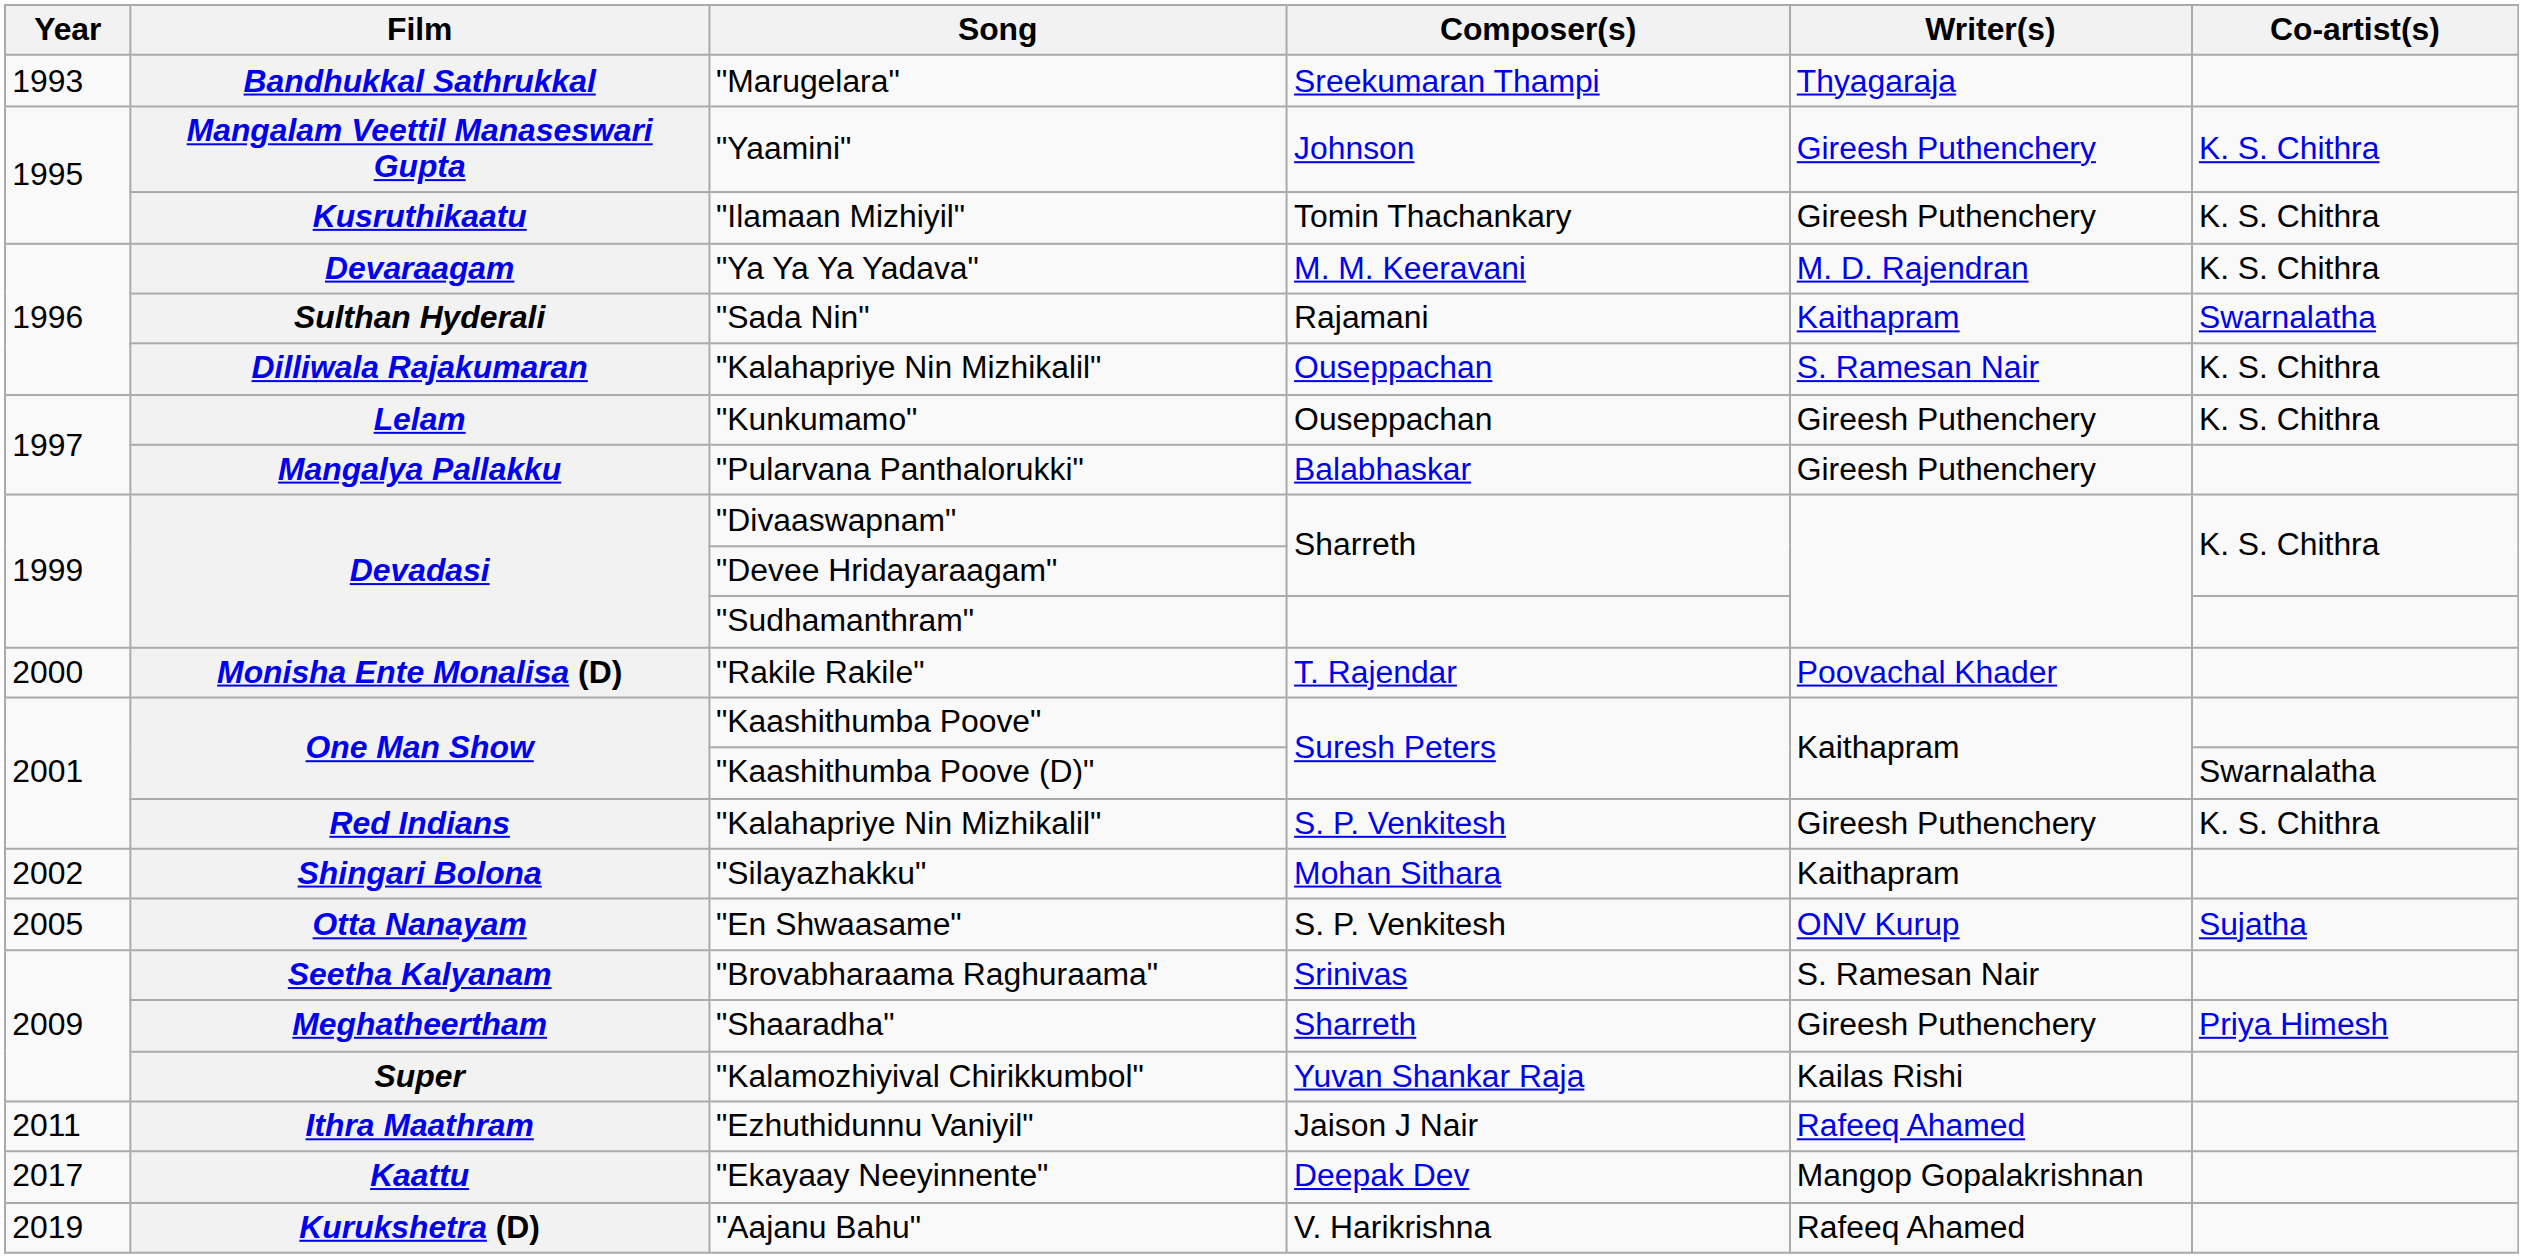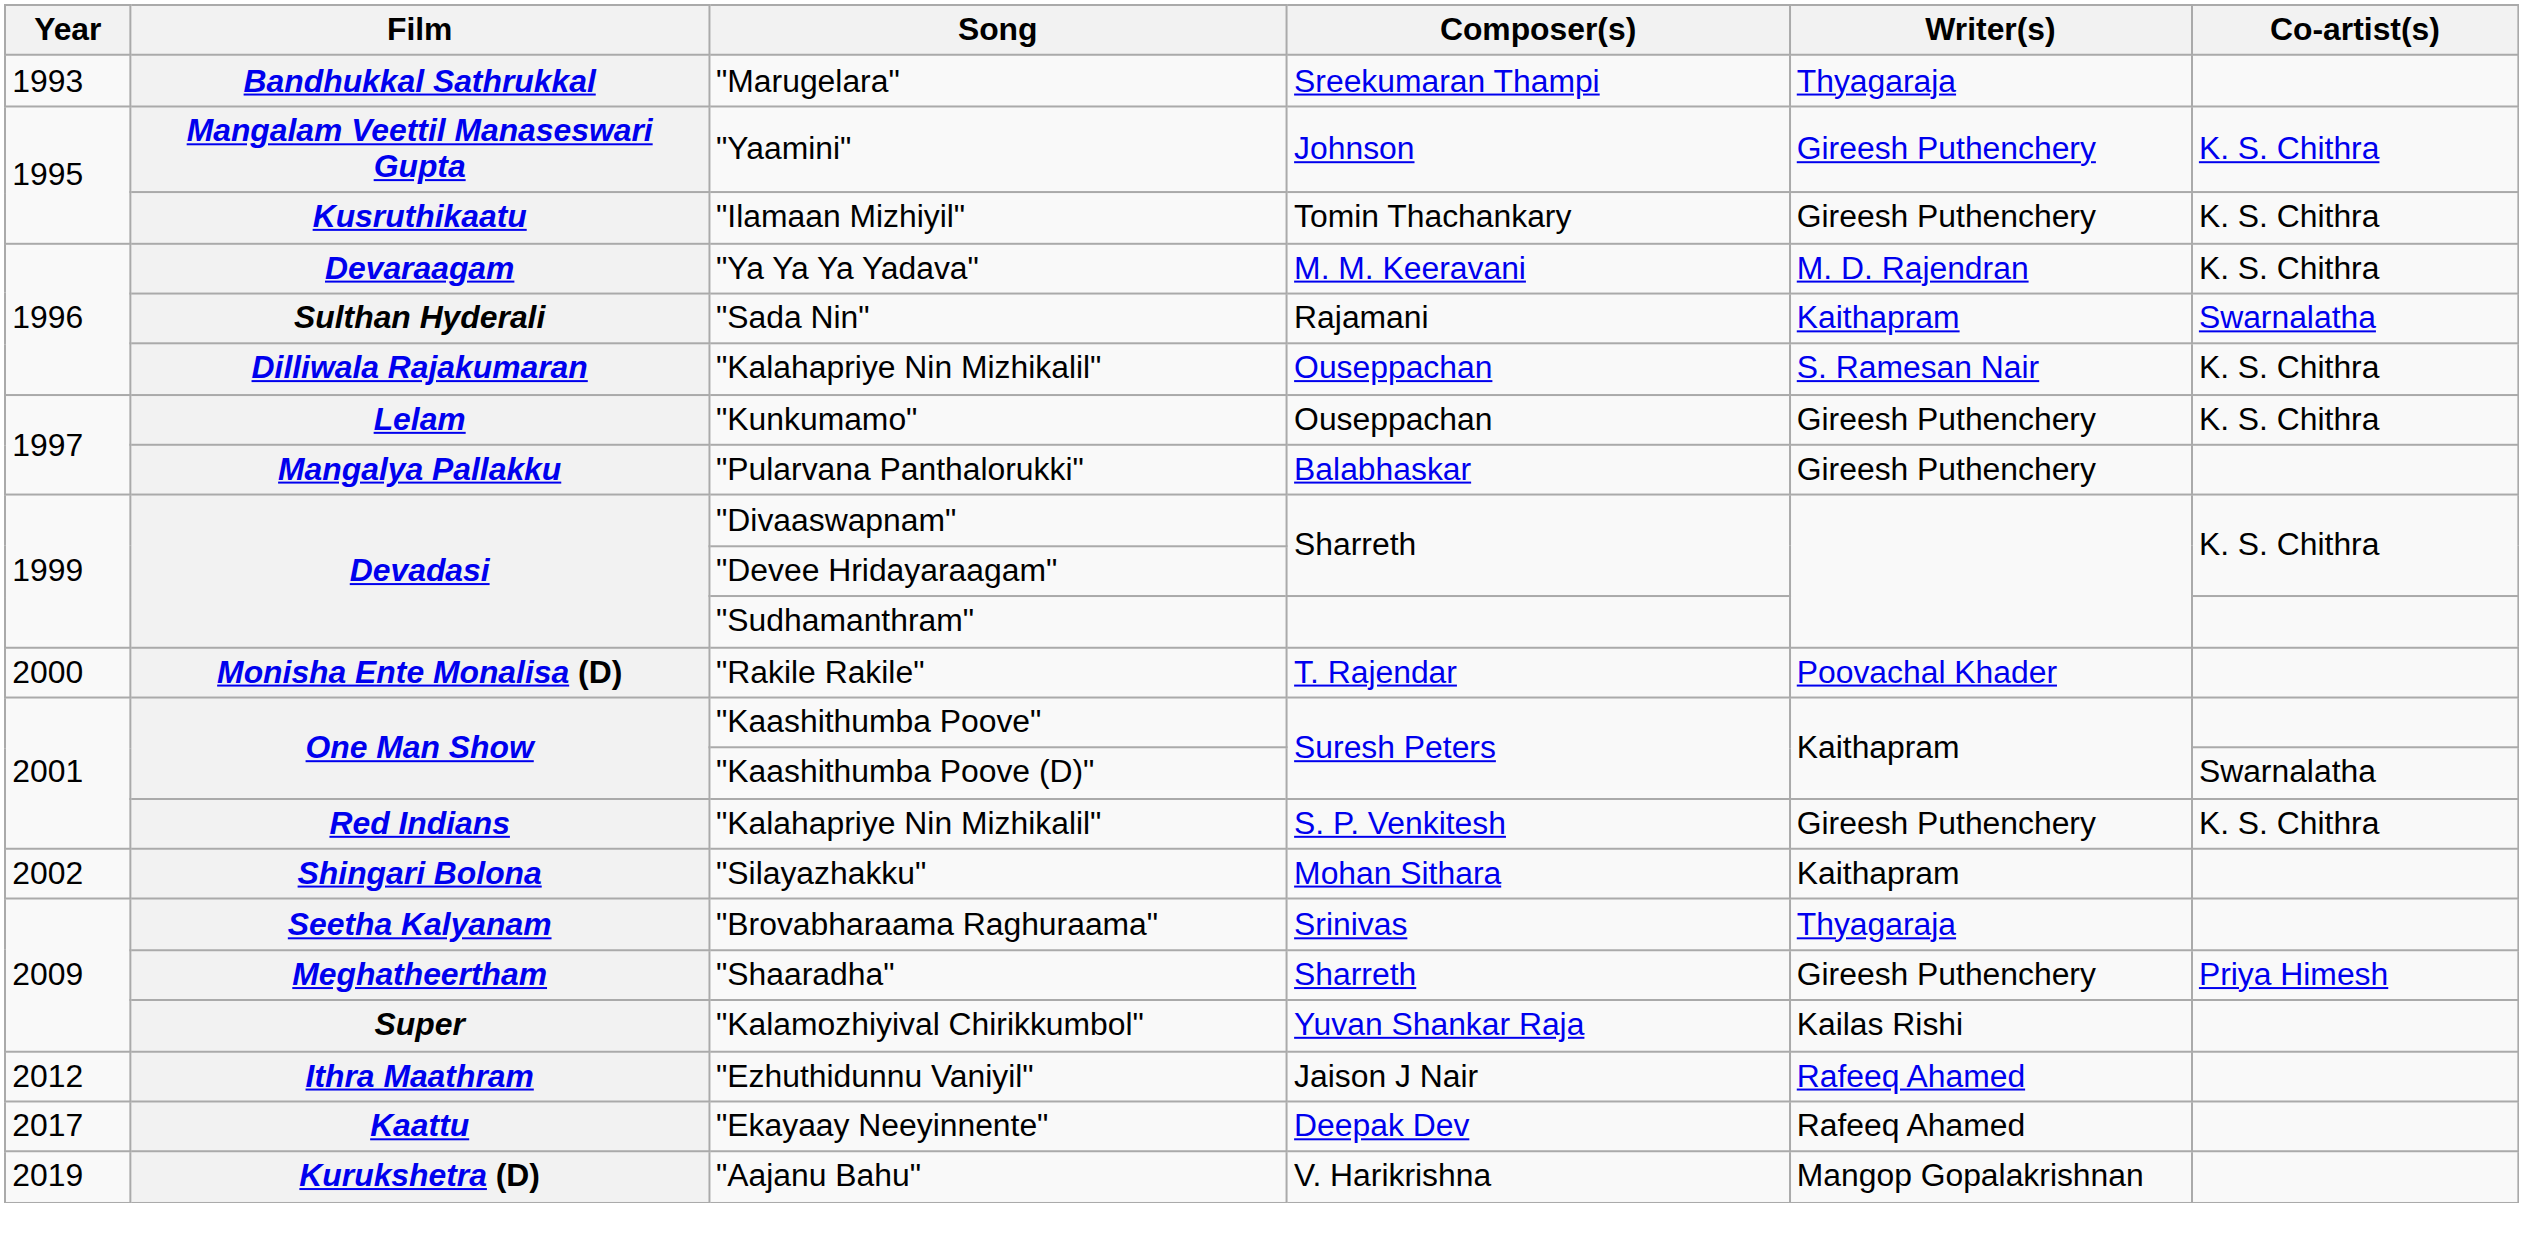- row: (420, 924)
(1918, 974) S. Ramesan Nair -> (1876, 924) Thyagaraja
(47, 1125) 2011 -> (48, 1075) 2012
(1970, 1176) Mangop Gopalakrishnan -> (1911, 1125) Rafeeq Ahamed
(1911, 1226) Rafeeq Ahamed -> (1970, 1176) Mangop Gopalakrishnan
